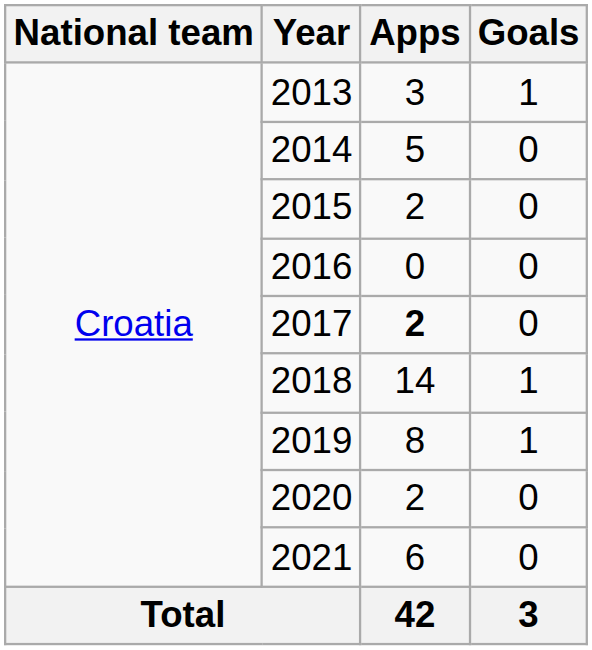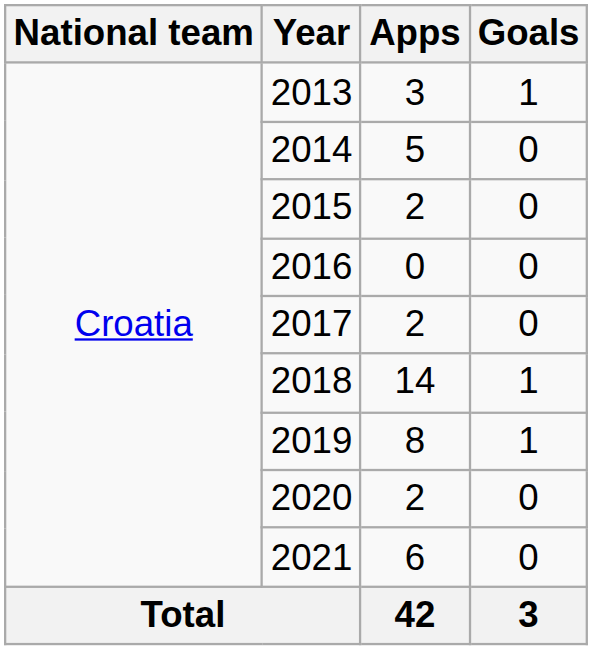(415, 324) bold -> (415, 324) normal
